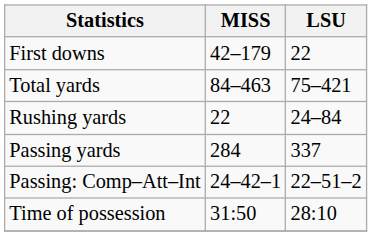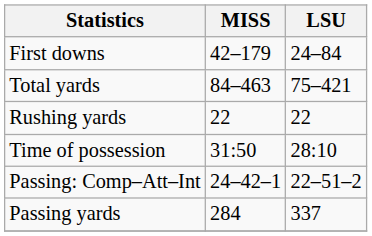(301, 53) 22 -> (316, 53) 24–84
(316, 117) 24–84 -> (301, 117) 22
rows swapped: (65, 149) <-> (87, 214)
